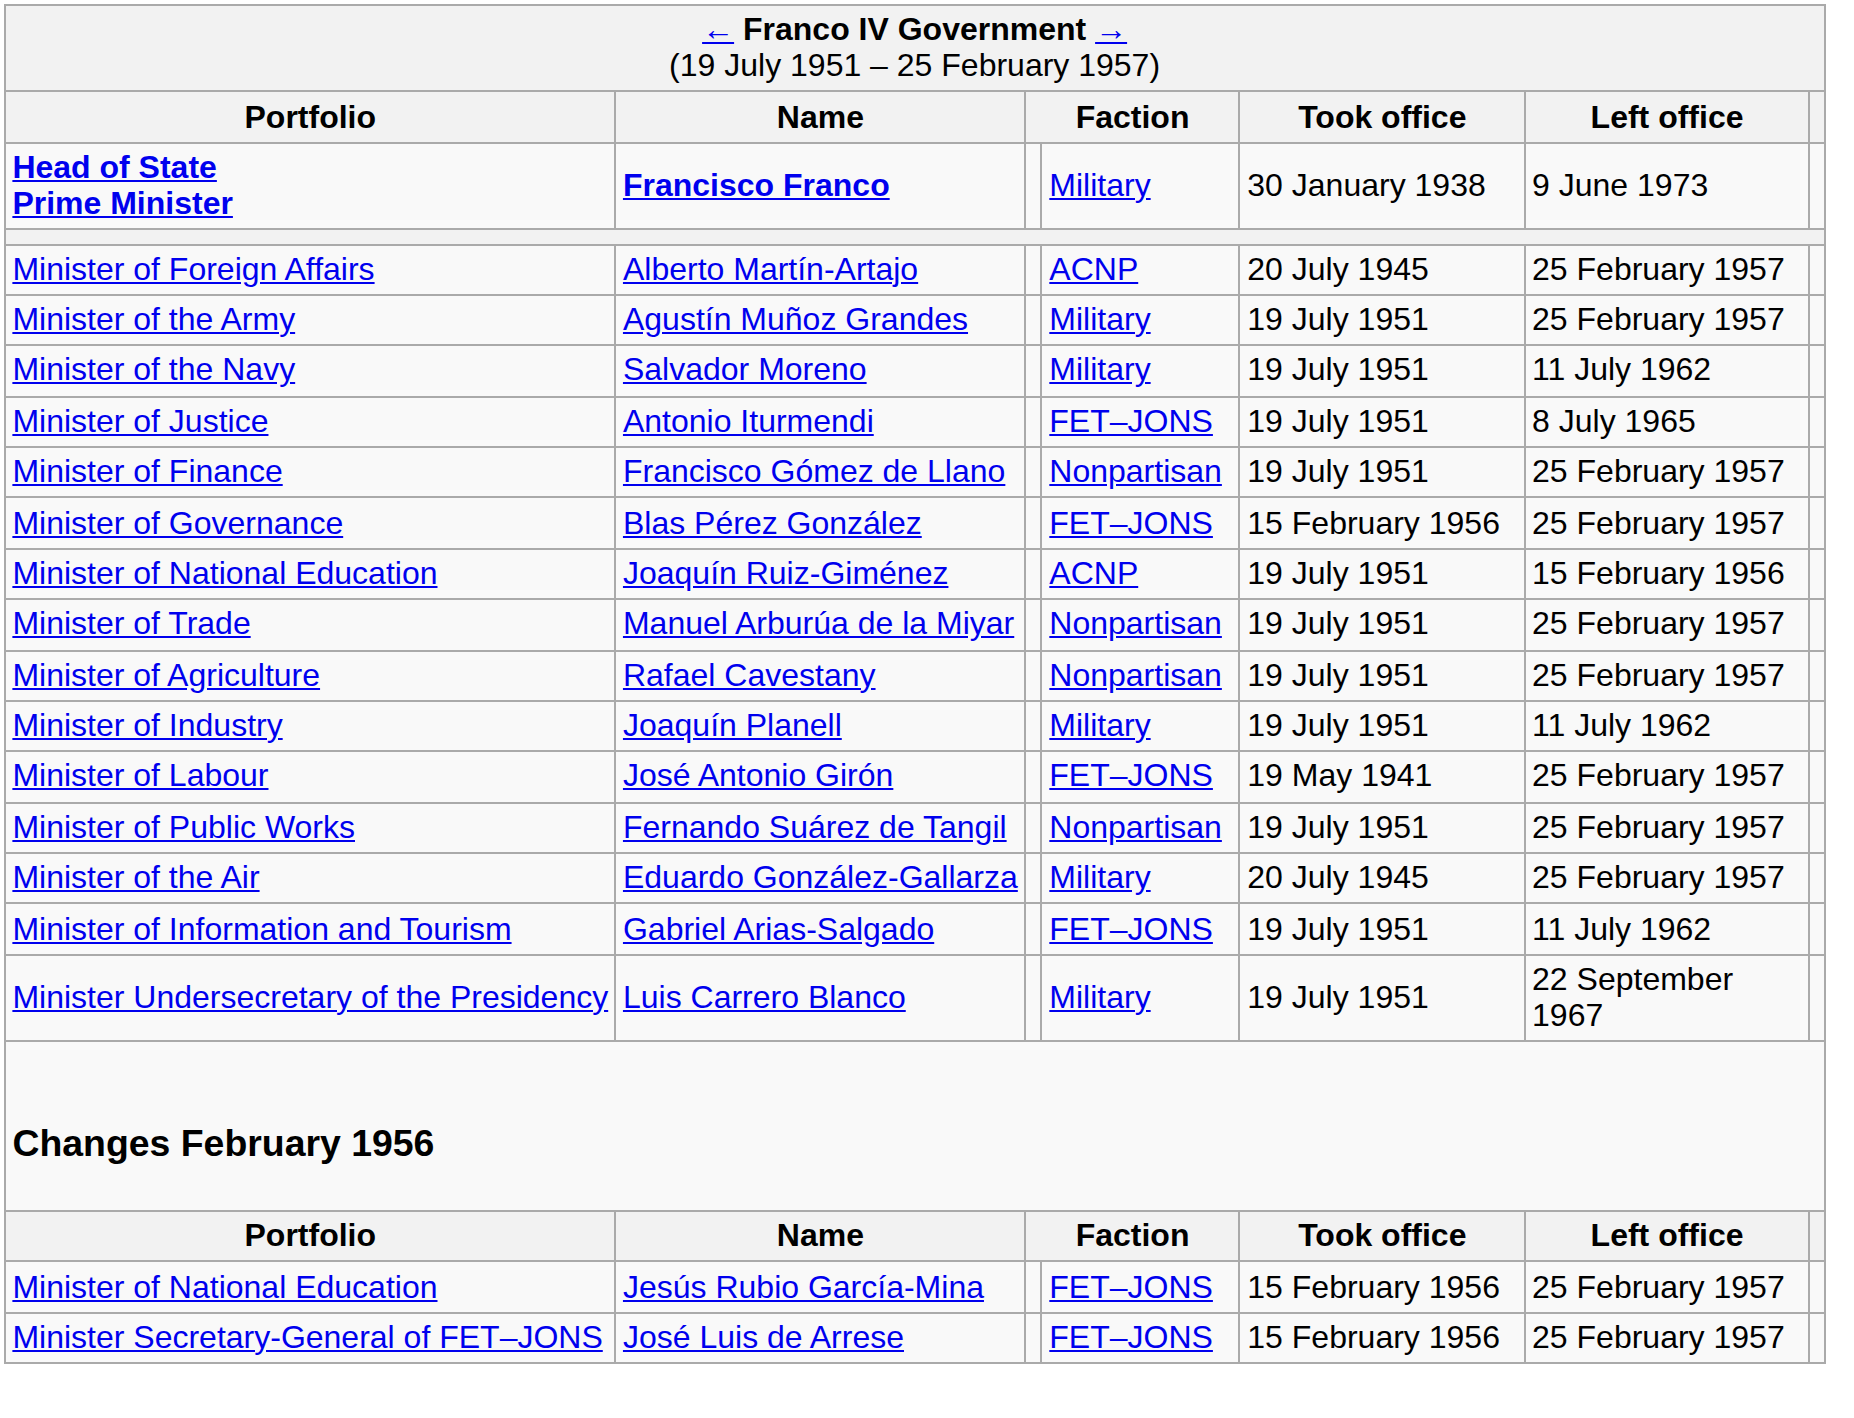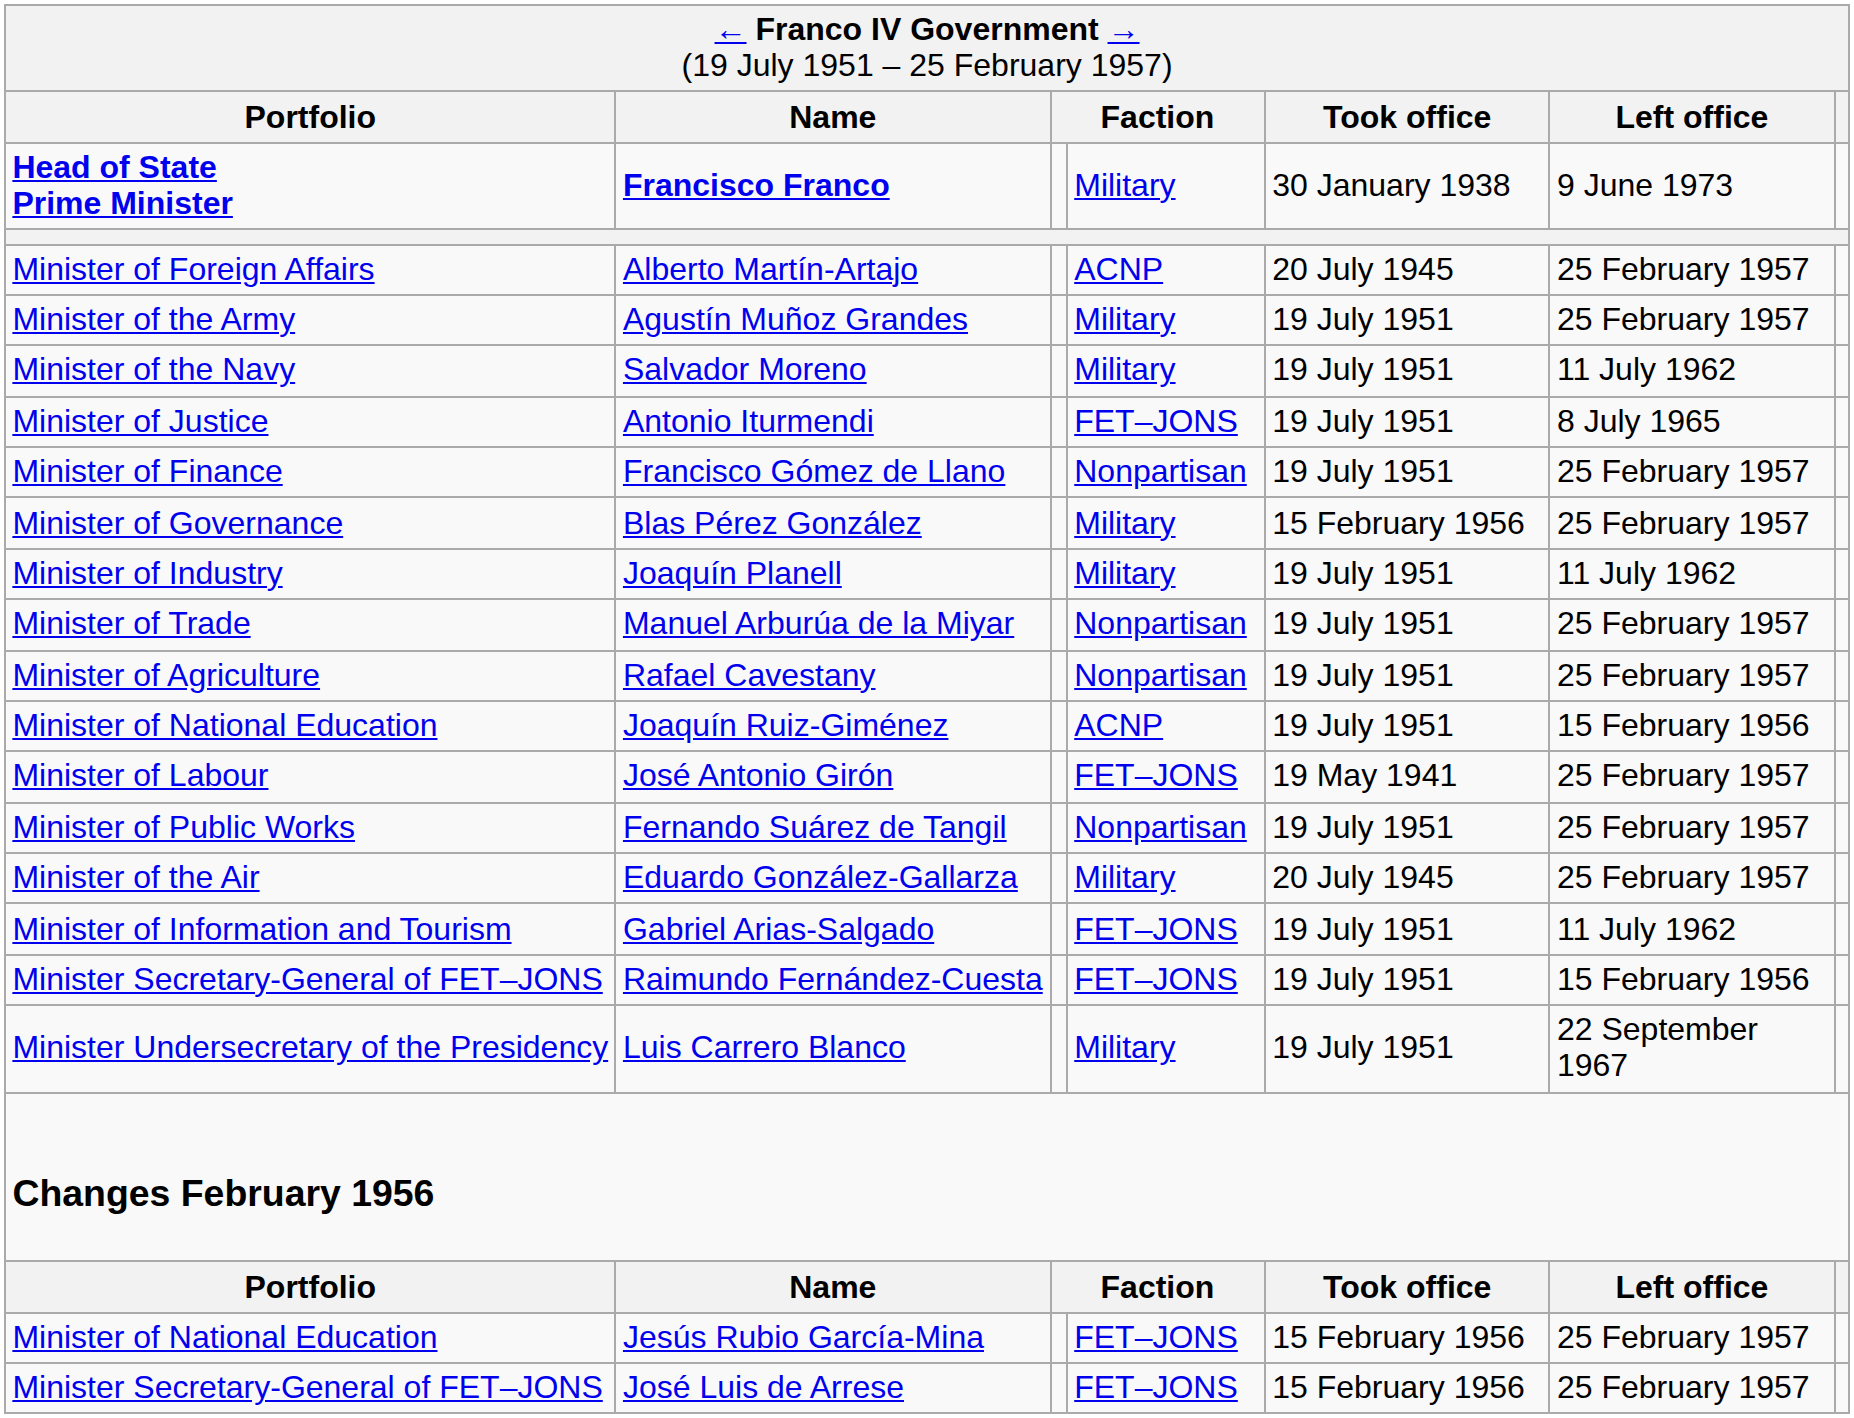(1131, 522) FET–JONS -> (1125, 522) Military
rows swapped: (732, 725) <-> (786, 573)
+ row: (833, 979)
